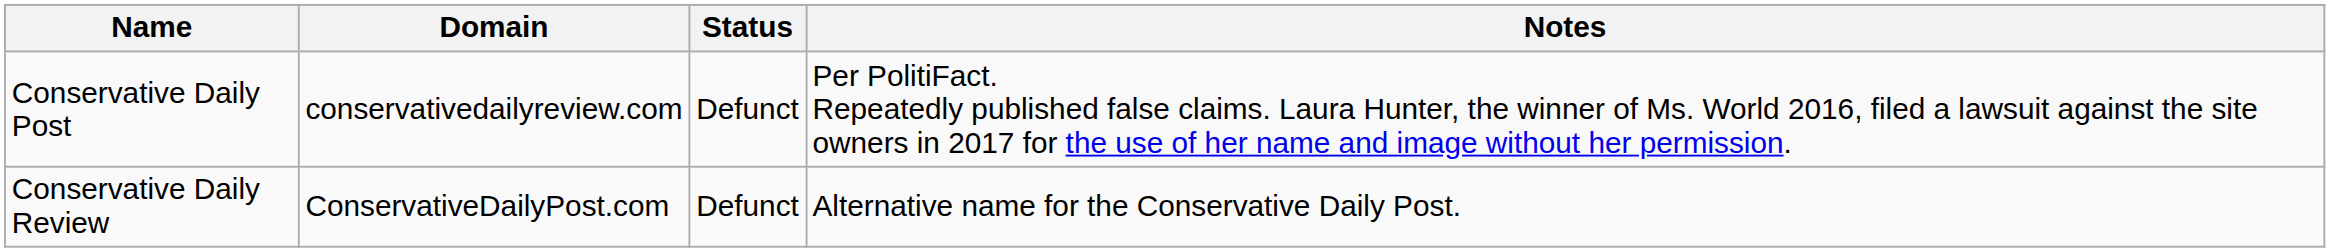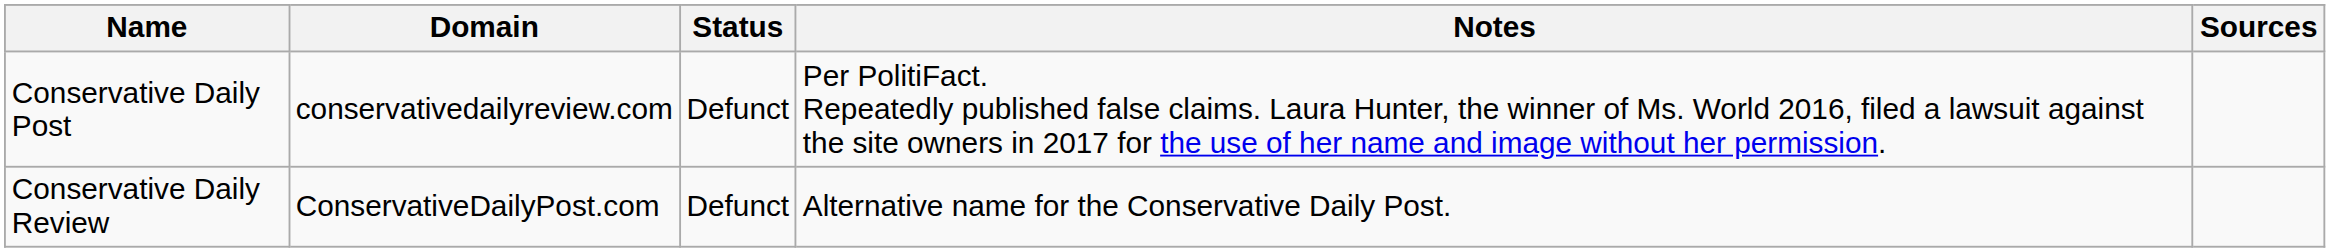+ column: (2259, 28)
